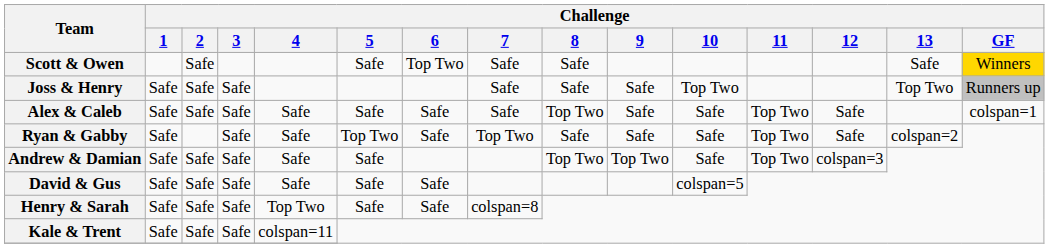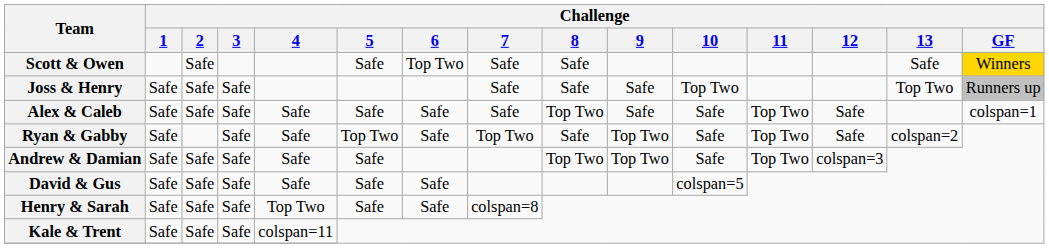(640, 135) Safe -> (640, 135) Top Two
